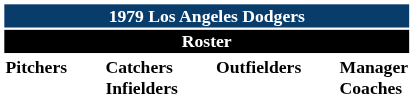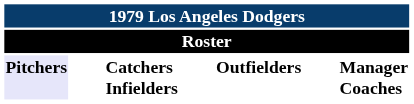(36, 66) no background -> (36, 66) lavender background
